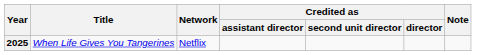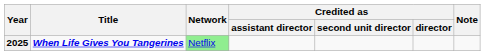(104, 43) normal -> (108, 43) bold
(192, 43) no background -> (202, 43) lightgreen background
